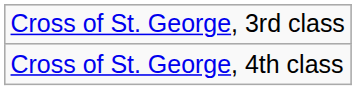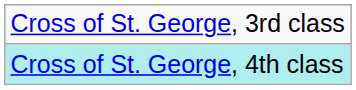(177, 63) no background -> (177, 63) paleturquoise background
